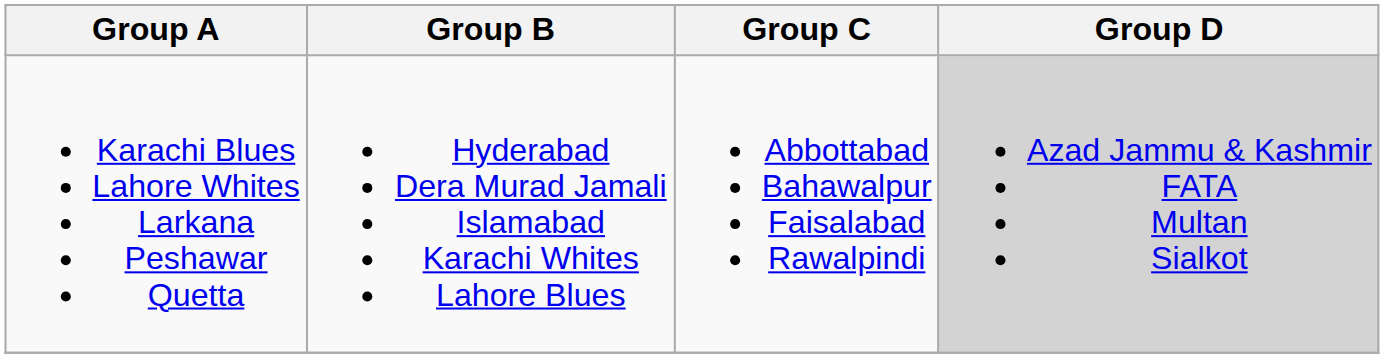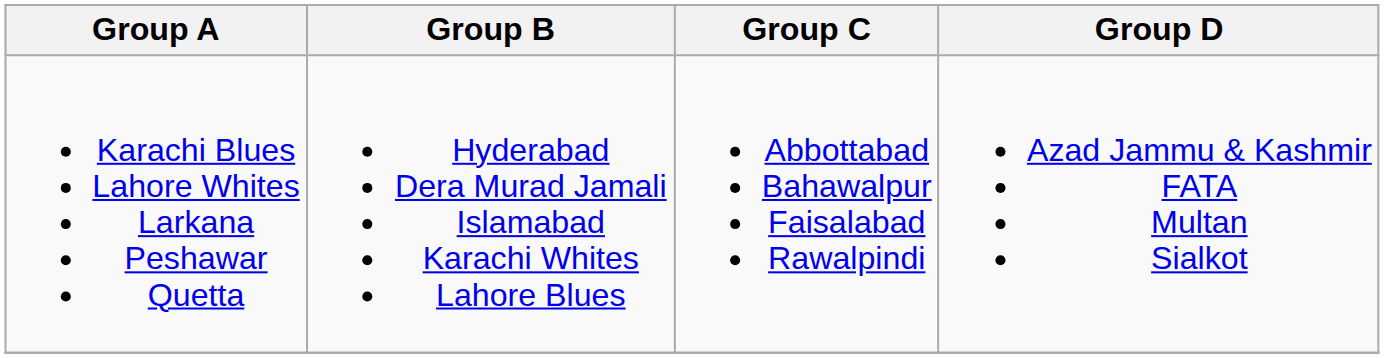(1159, 204) lightgrey background -> (1159, 204) no background
